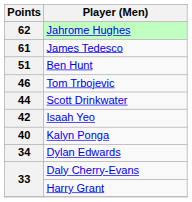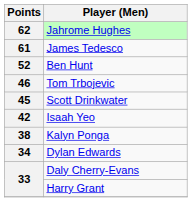(24, 65) 51 -> (24, 65) 52
(24, 100) 44 -> (24, 100) 45
(24, 135) 40 -> (24, 135) 38
